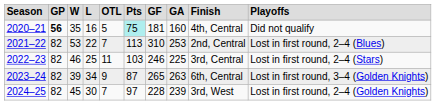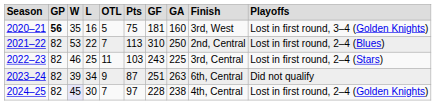(132, 28) paleturquoise background -> (132, 28) no background
(217, 28) 4th, Central -> (212, 28) 3rd, West
(282, 28) Did not qualify -> (339, 28) Lost in first round, 3–4 (Golden Knights)
(178, 44) 253 -> (178, 44) 250
(156, 60) 246 -> (156, 60) 243
(156, 76) 265 -> (156, 76) 251
(339, 76) Lost in first round, 3–4 (Golden Knights) -> (282, 76) Did not qualify
(75, 92) no background -> (75, 92) lavender background
(178, 92) 239 -> (178, 92) 238
(212, 92) 3rd, West -> (217, 92) 4th, Central
